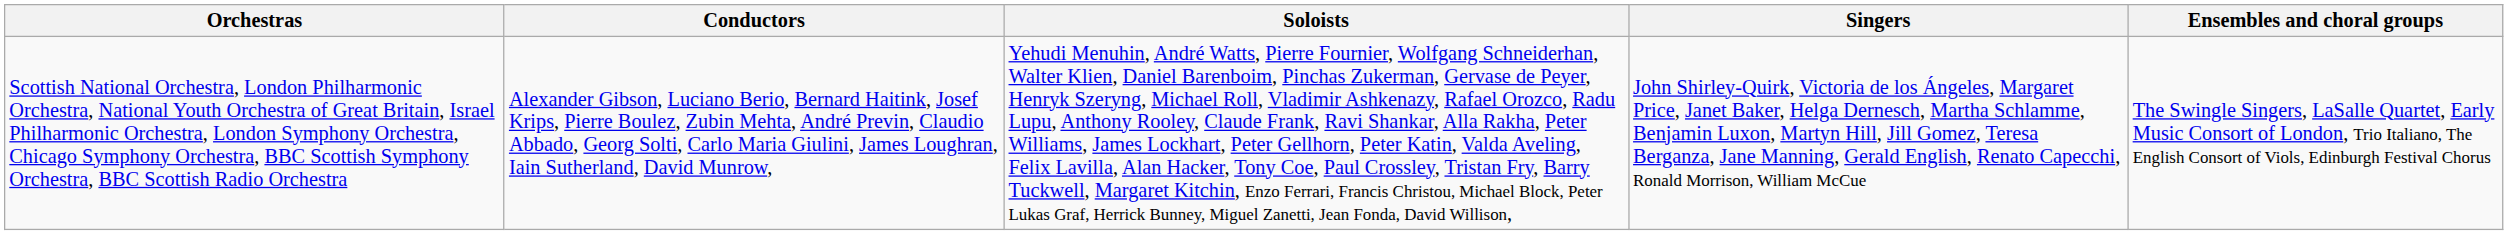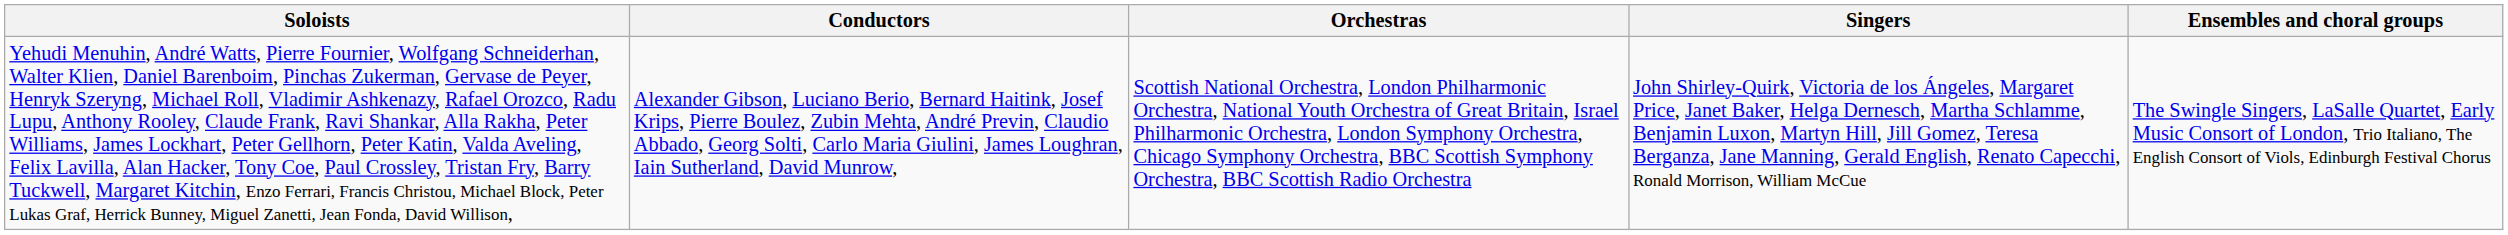columns swapped: (254, 20) <-> (1316, 20)
